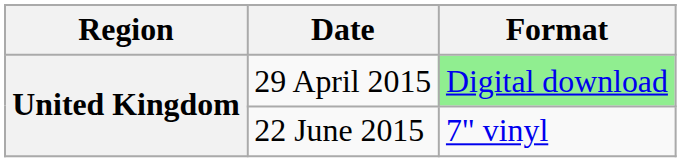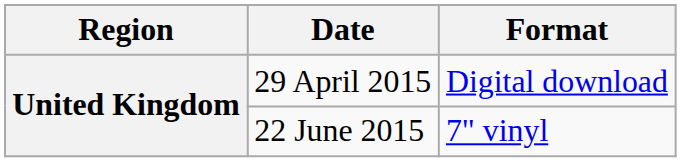(557, 80) lightgreen background -> (557, 80) no background
